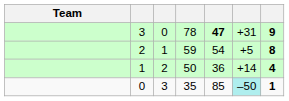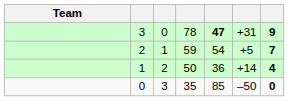(272, 50) 8 -> (272, 50) 7
(247, 86) paleturquoise background -> (247, 86) no background
(272, 86) 1 -> (272, 86) 0
